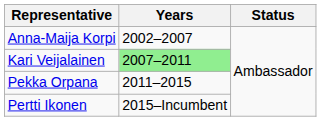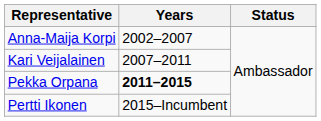(157, 60) lightgreen background -> (157, 60) no background
(157, 82) normal -> (157, 82) bold
